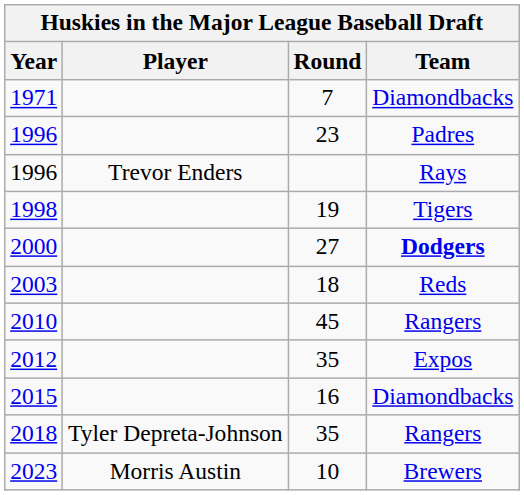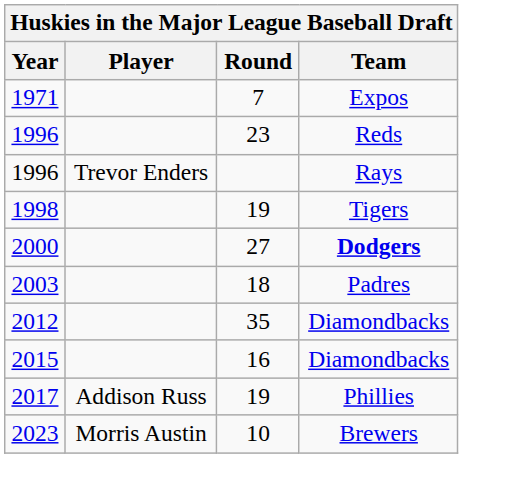(443, 97) Diamondbacks -> (379, 97) Expos
(443, 135) Padres -> (379, 135) Reds
(443, 284) Reds -> (379, 284) Padres
- row: (34, 321)
(443, 358) Expos -> (379, 321) Diamondbacks
+ row: (35, 396)
- row: (34, 433)
